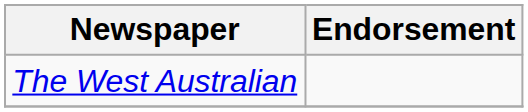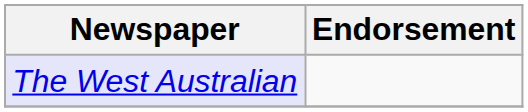(155, 80) no background -> (155, 80) lavender background
